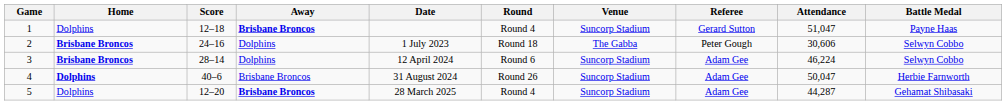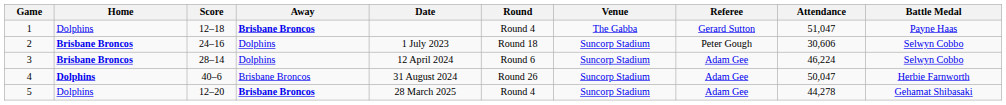(615, 28) Suncorp Stadium -> (615, 28) The Gabba
(615, 44) The Gabba -> (615, 44) Suncorp Stadium
(821, 92) 44,287 -> (821, 92) 44,278
